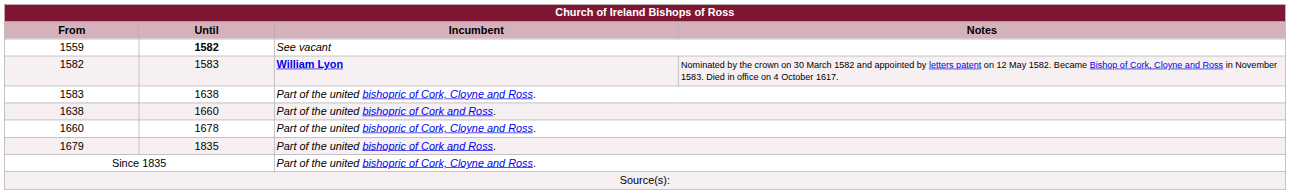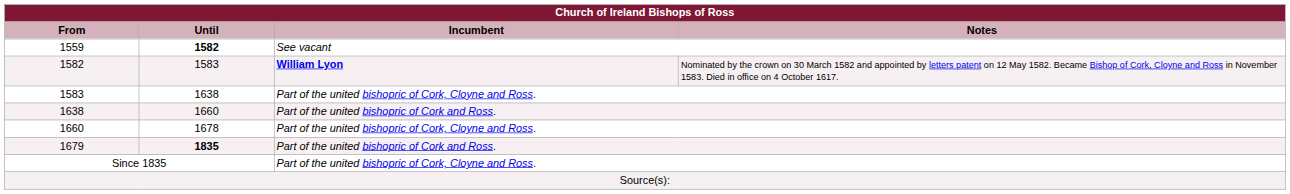(207, 146) normal -> (207, 146) bold
